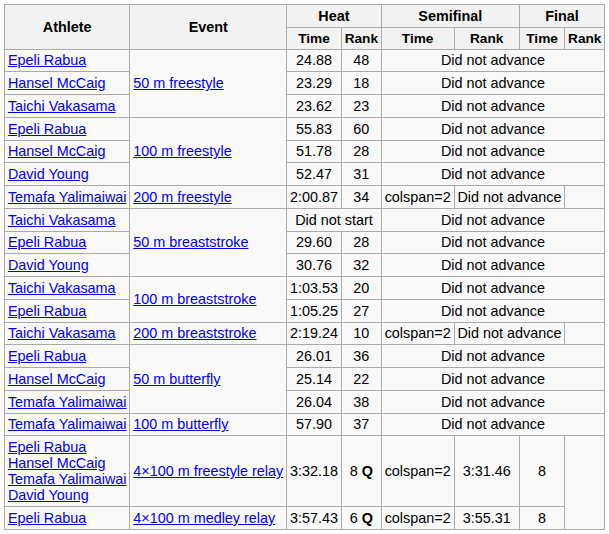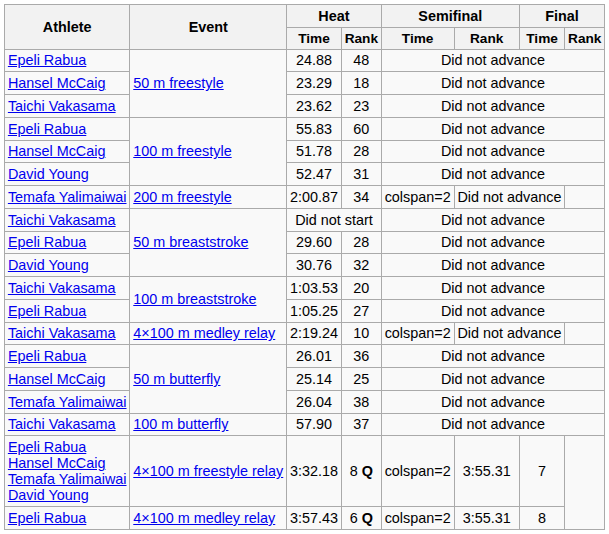(195, 333) 200 m breaststroke -> (204, 333) 4×100 m medley relay
(361, 379) 22 -> (361, 379) 25
(67, 424) Temafa Yalimaiwai -> (62, 424) Taichi Vakasama
(487, 471) 3:31.46 -> (487, 471) 3:55.31
(542, 471) 8 -> (542, 471) 7
